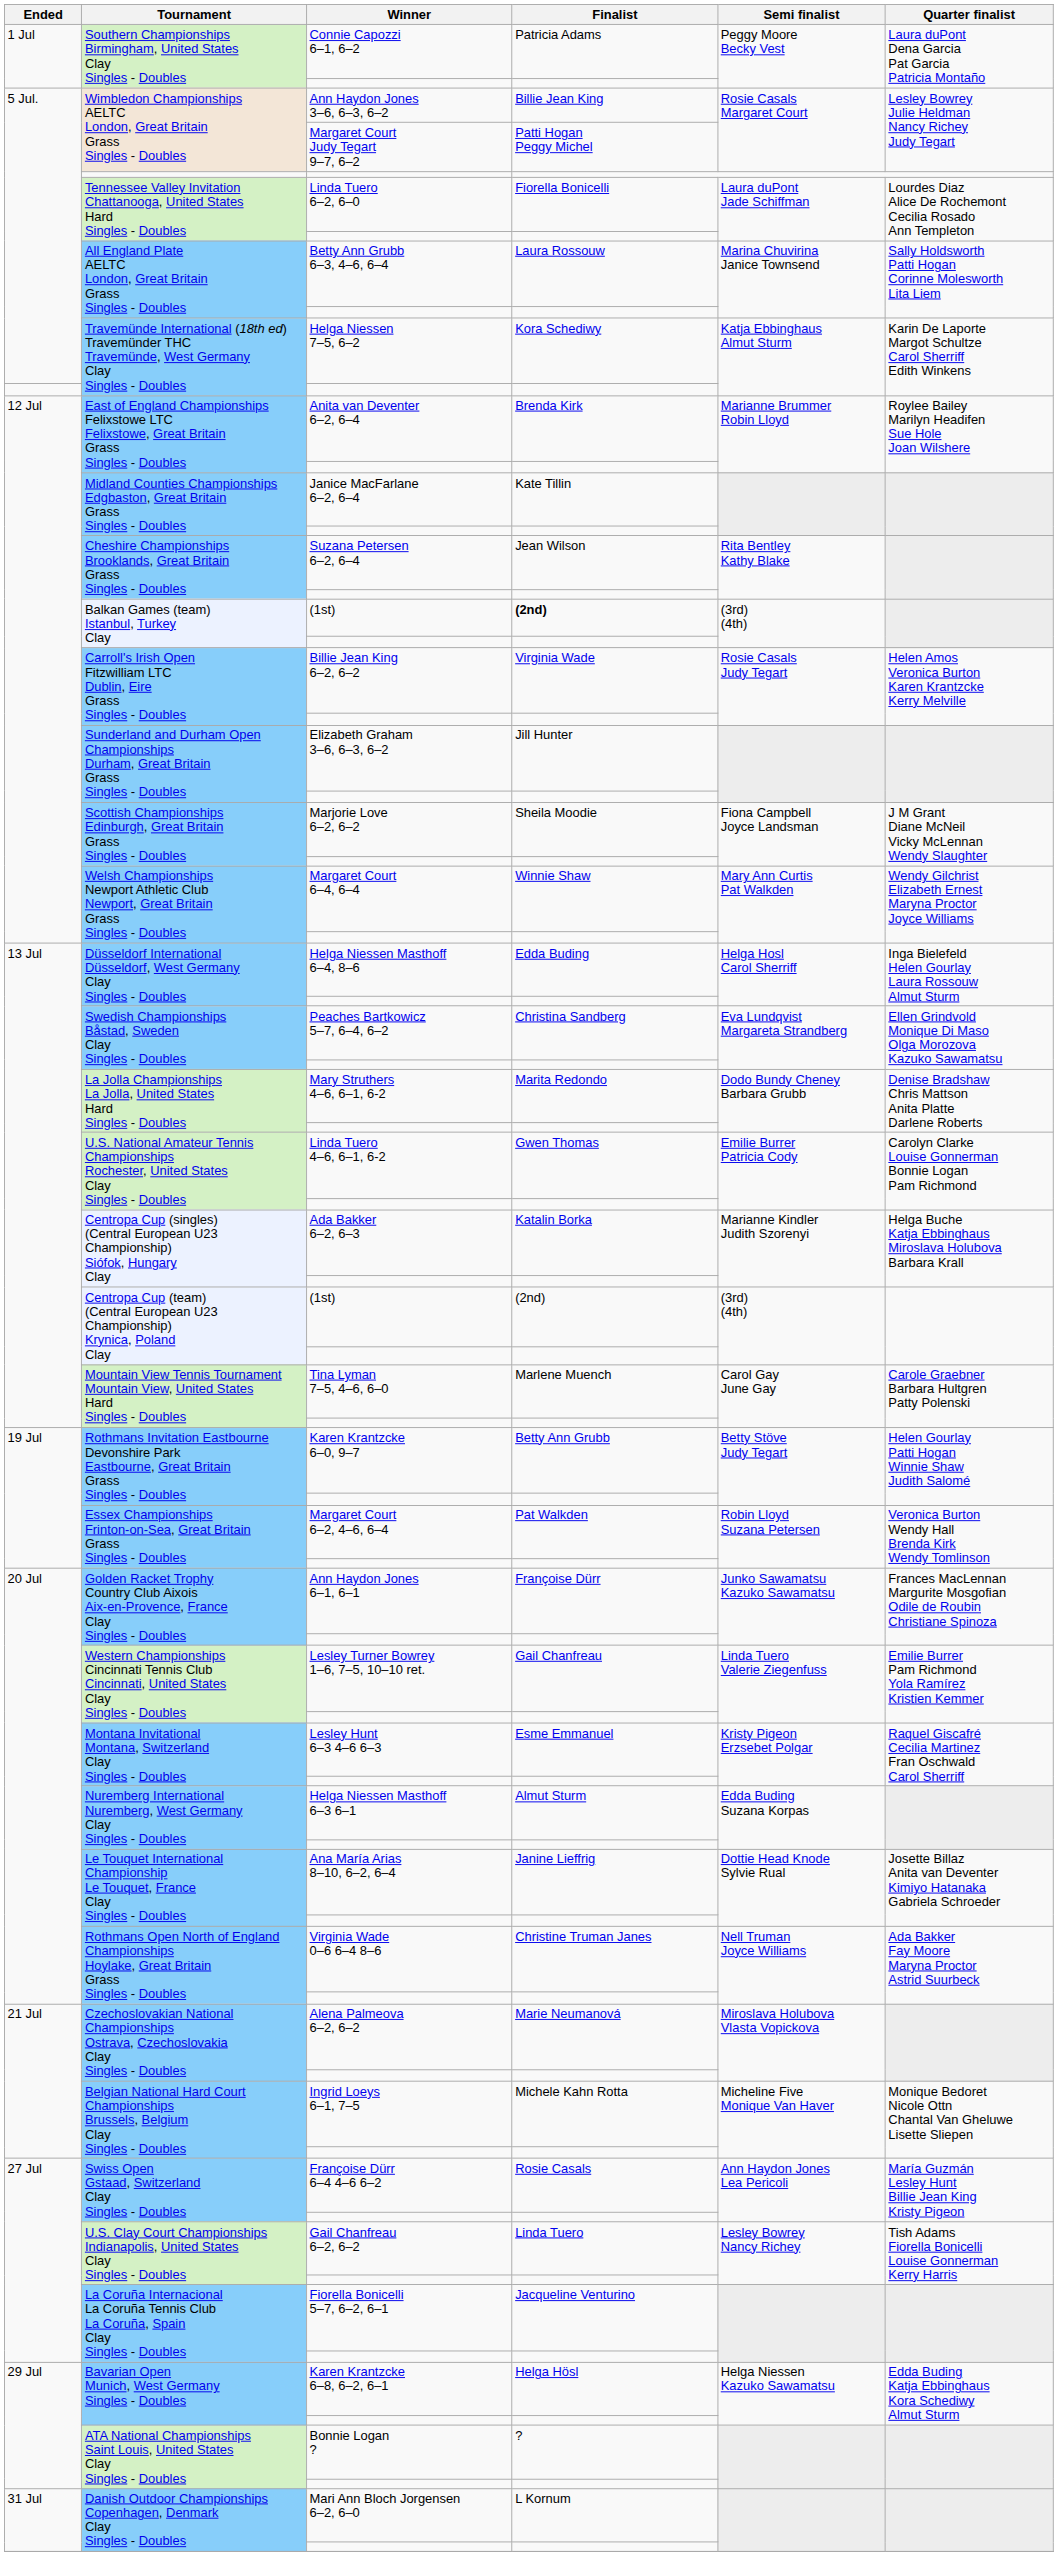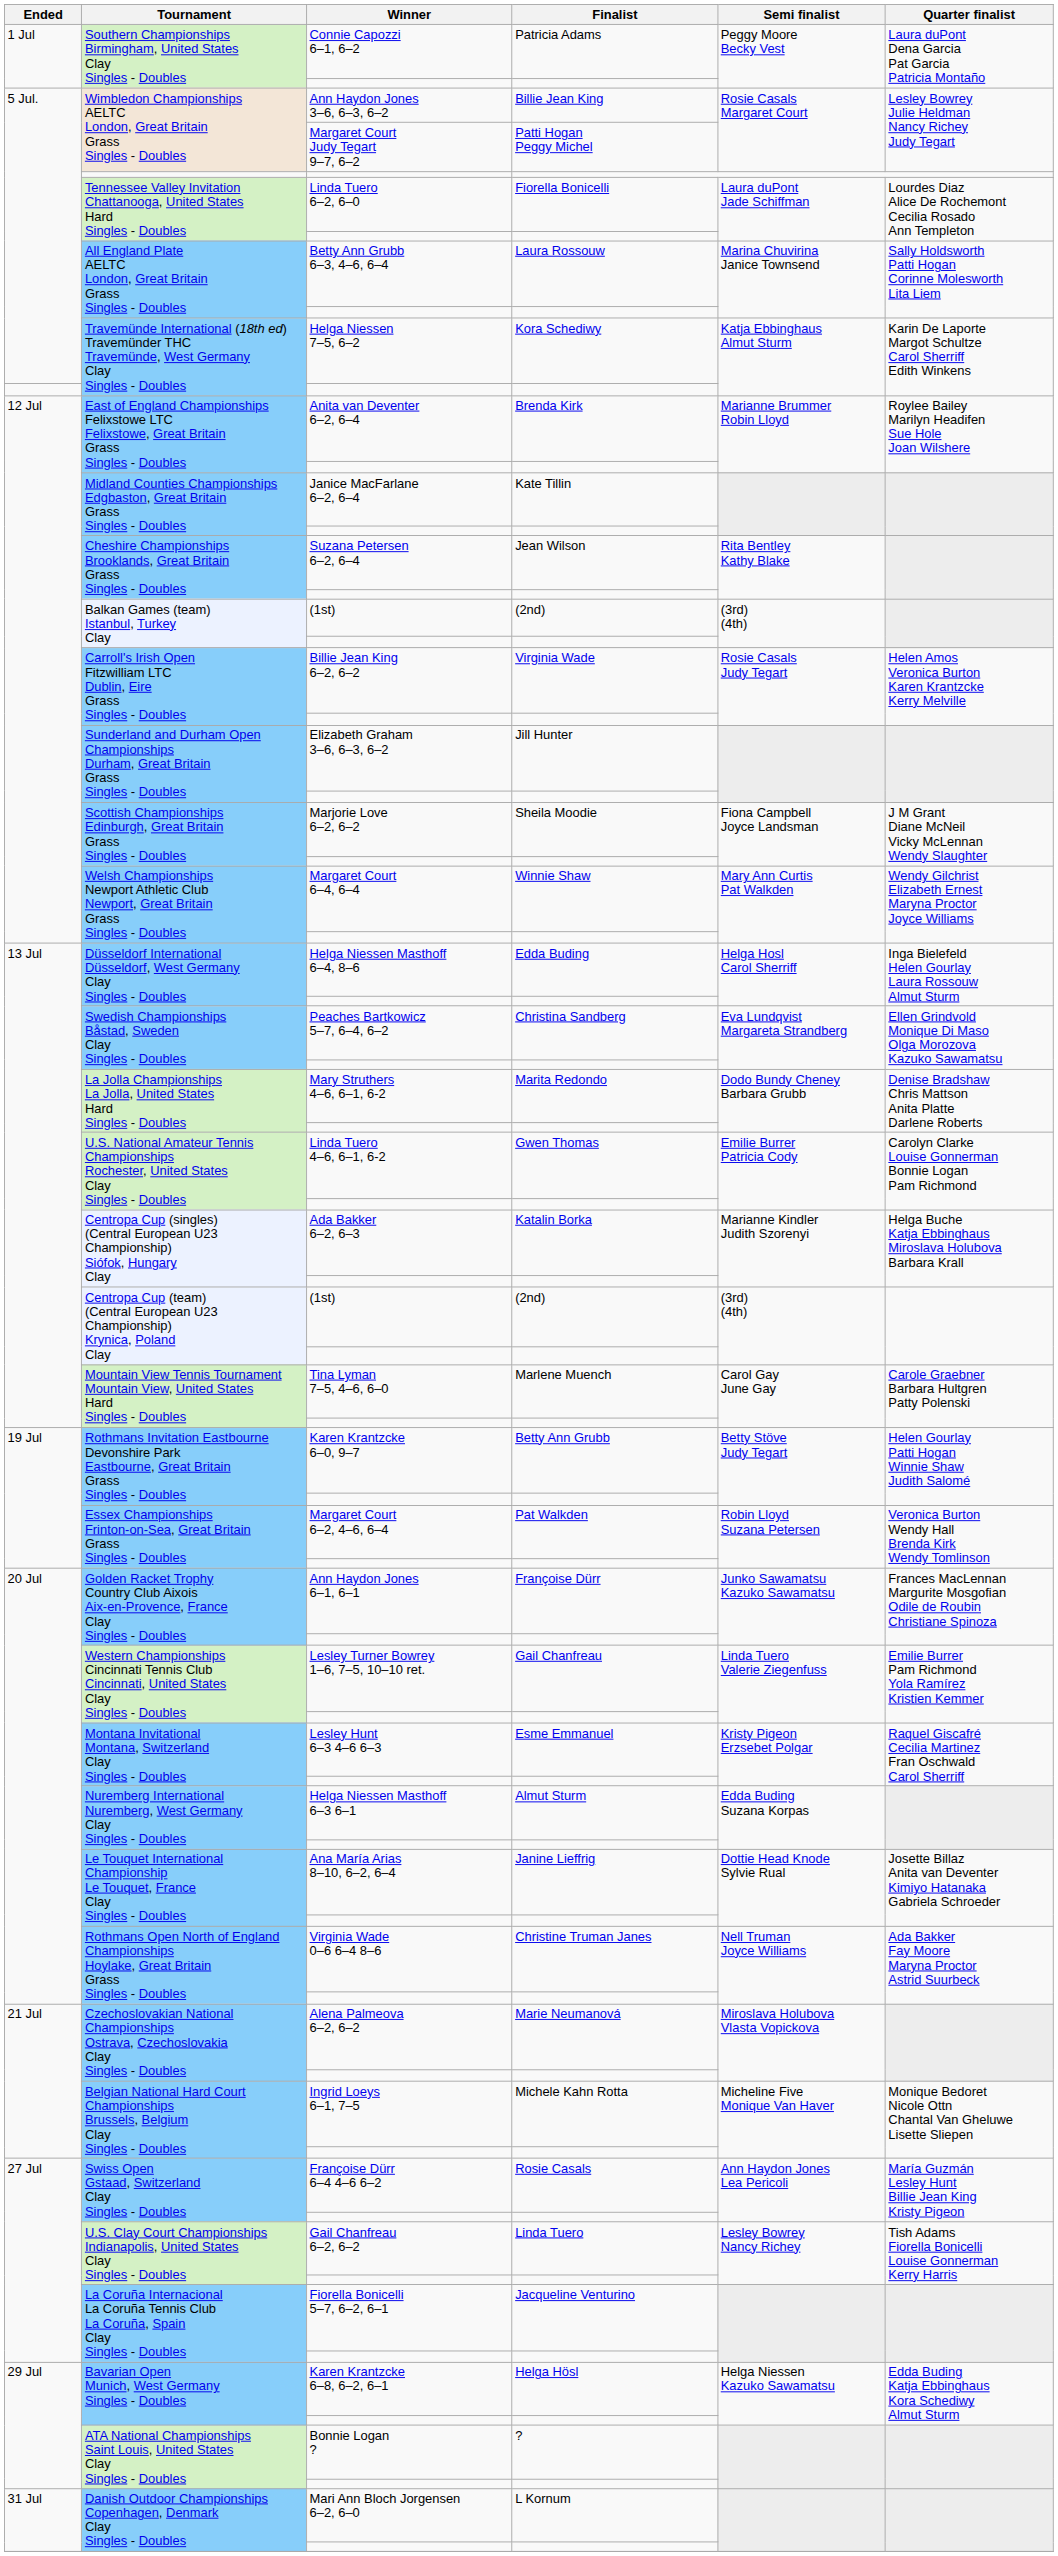(531, 609) bold -> (530, 609) normal
